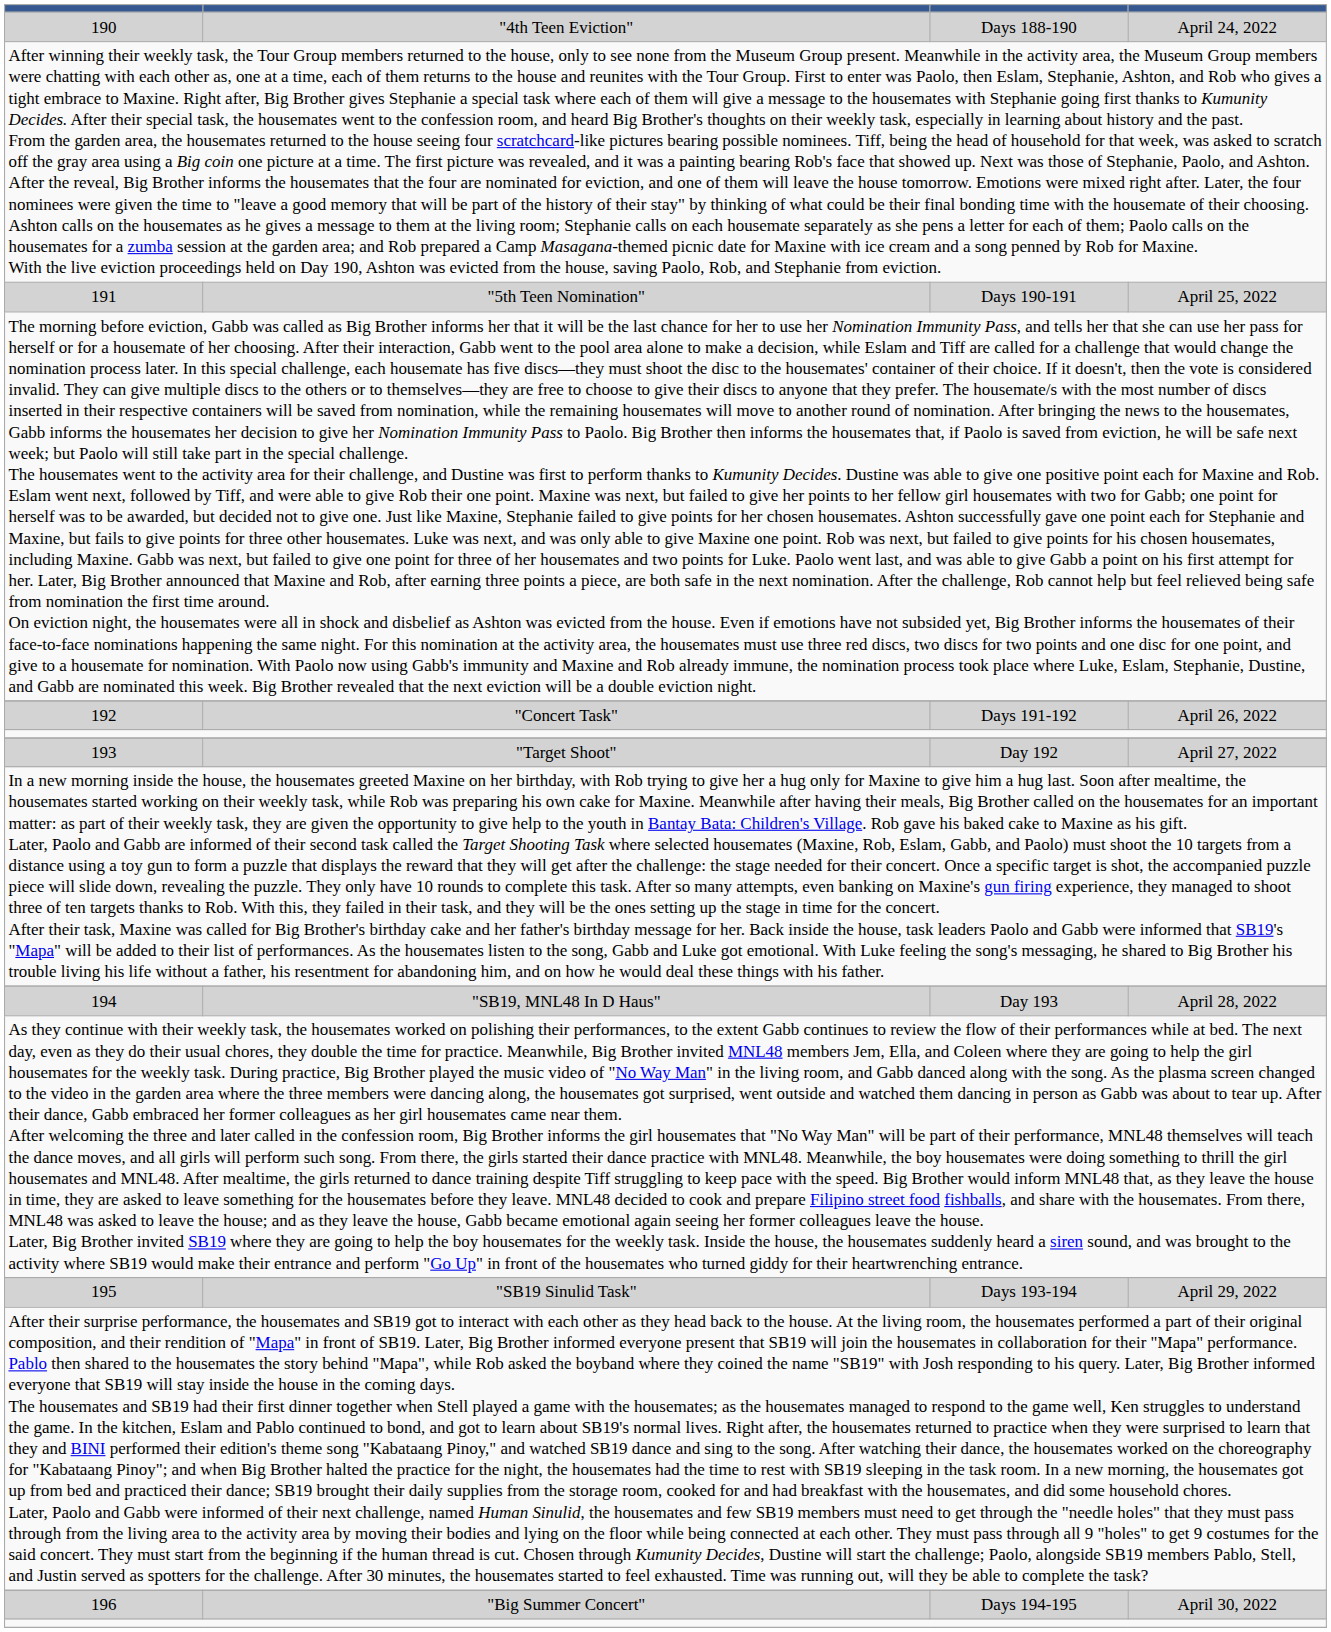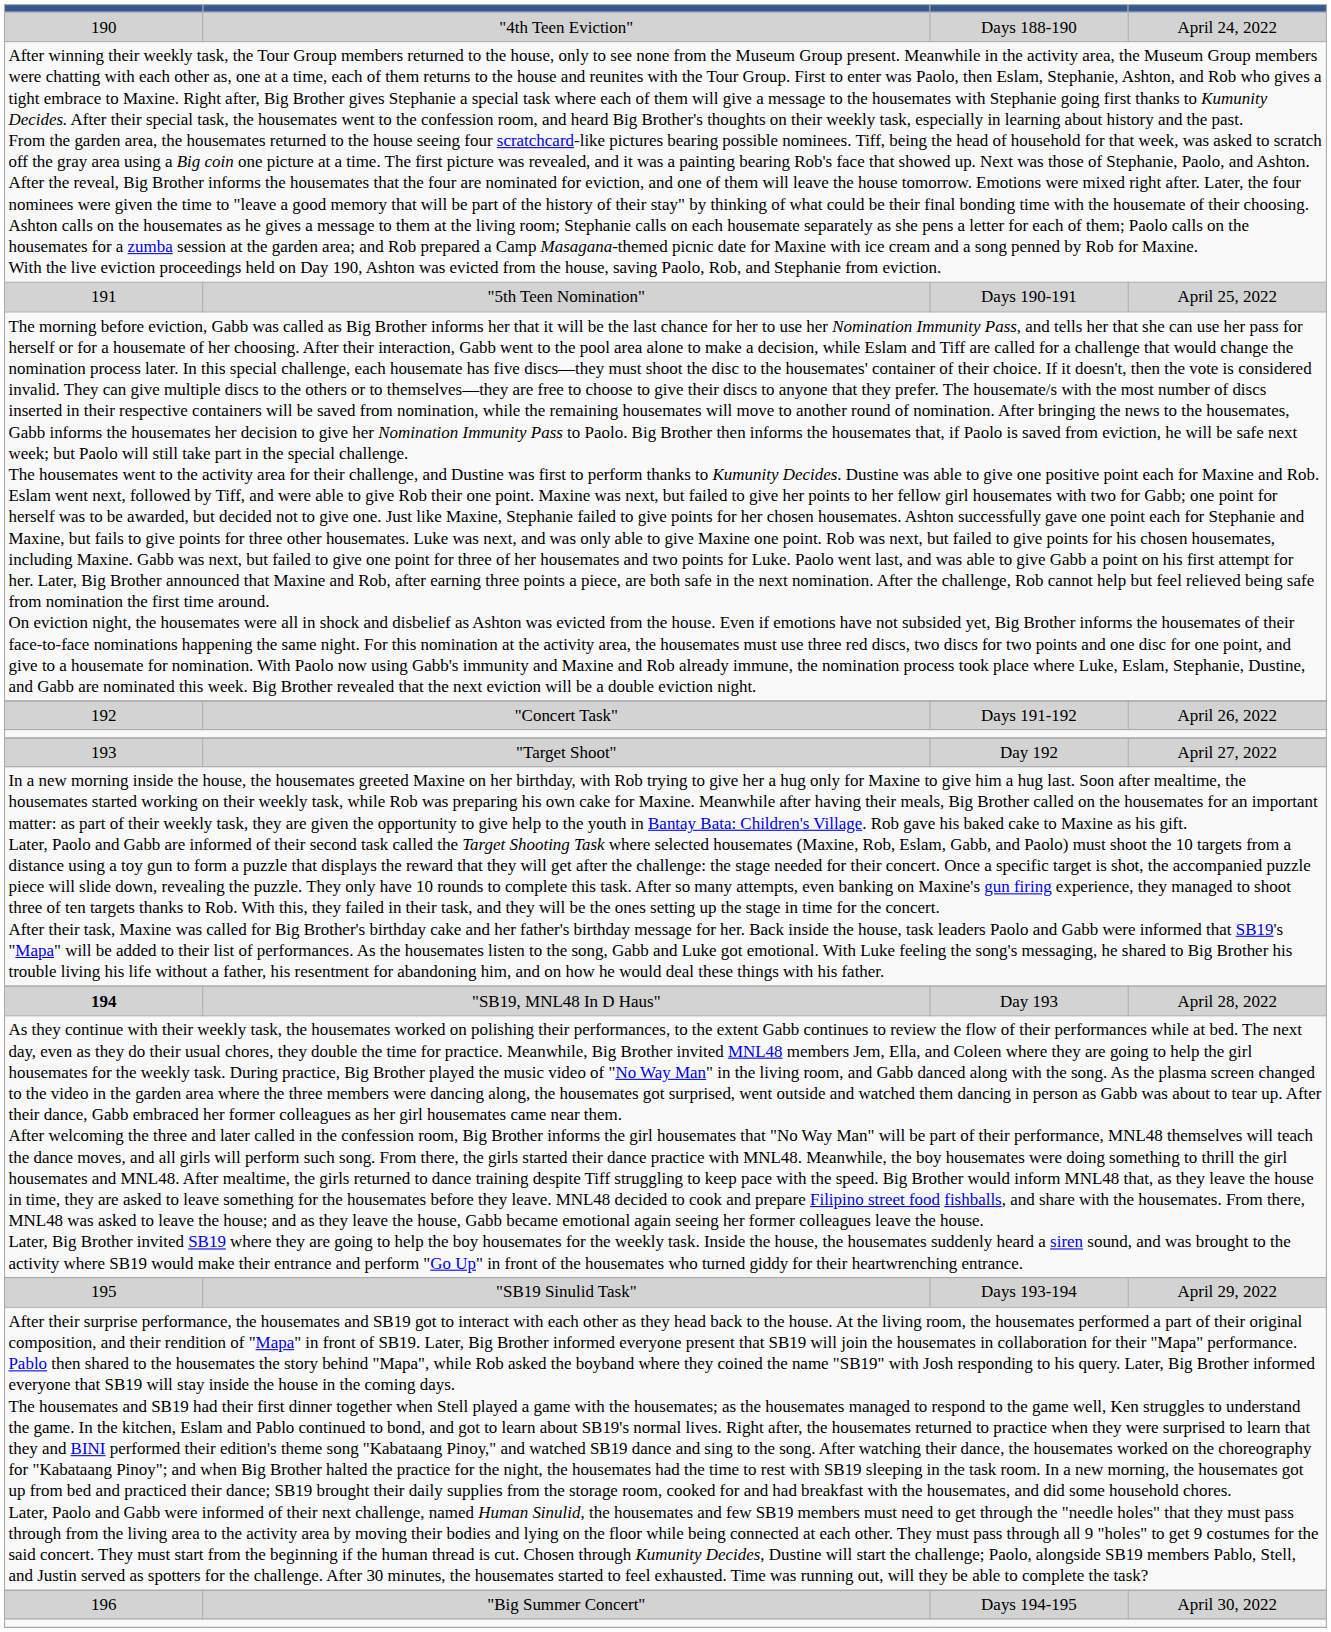(104, 1000) normal -> (104, 1000) bold
